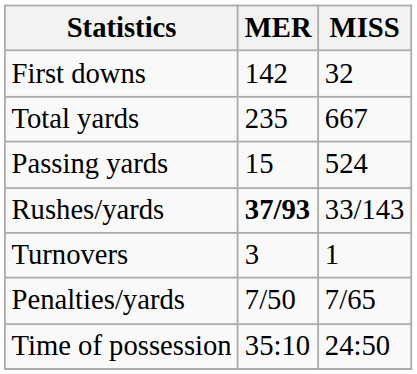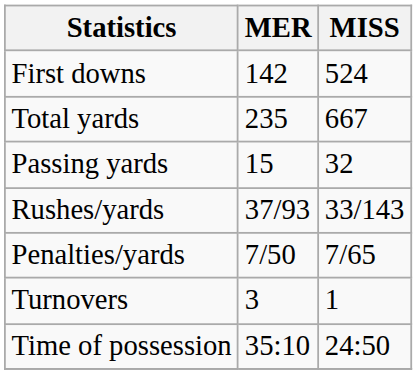(339, 73) 32 -> (346, 73) 524
(346, 164) 524 -> (339, 164) 32
(277, 209) bold -> (277, 209) normal
rows swapped: (98, 300) <-> (70, 254)
